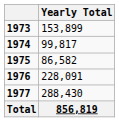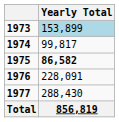(62, 29) no background -> (62, 29) lightblue background
(59, 61) normal -> (59, 61) bold
